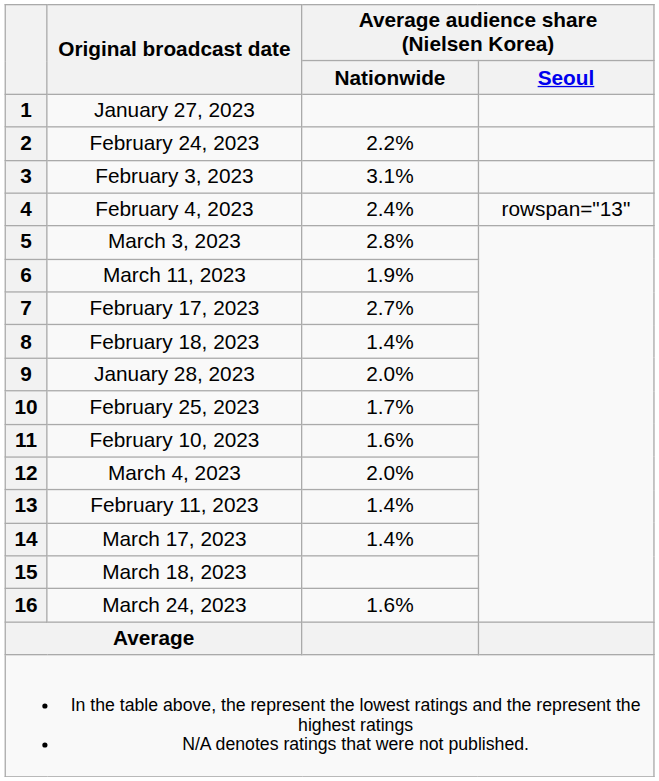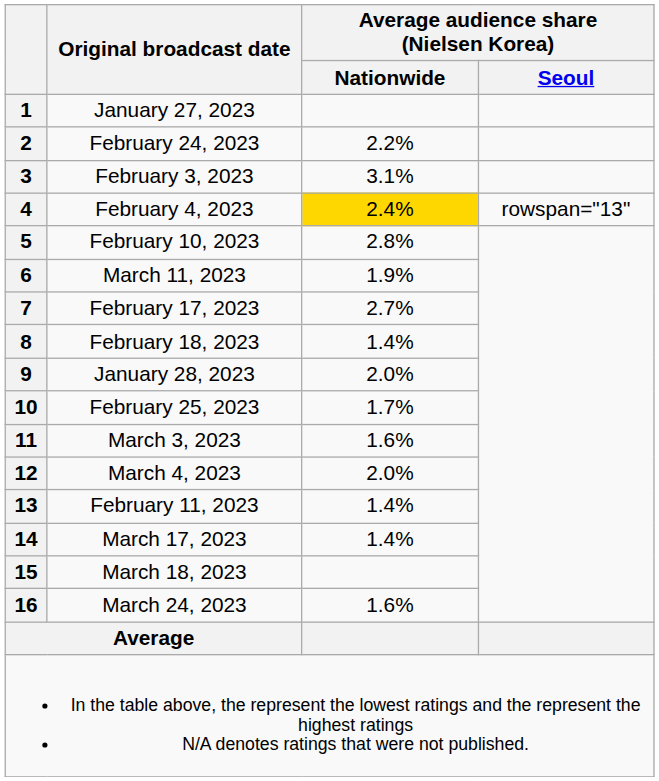(390, 209) no background -> (390, 209) gold background
(174, 242) March 3, 2023 -> (174, 242) February 10, 2023
(174, 440) February 10, 2023 -> (174, 440) March 3, 2023
